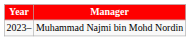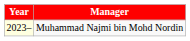(19, 28) no background -> (19, 28) lightyellow background
